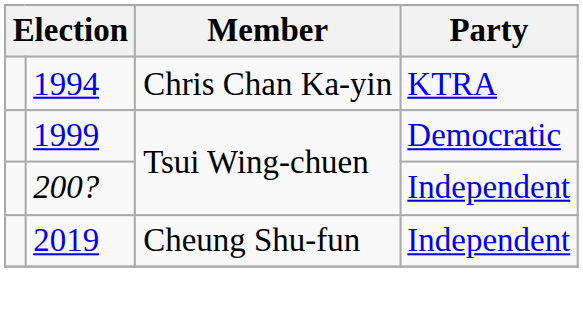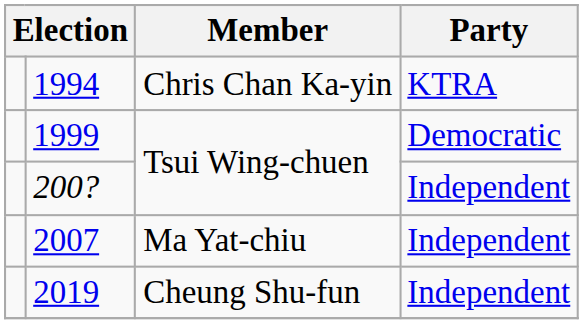+ row: (66, 239)
